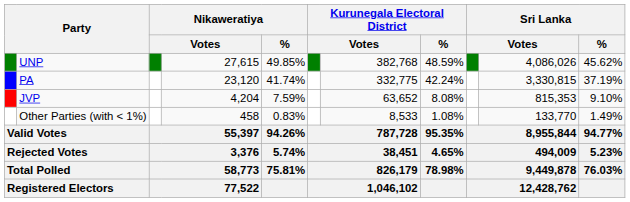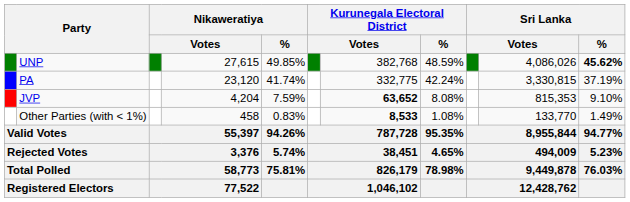(603, 62) normal -> (603, 62) bold
(400, 98) normal -> (400, 98) bold
(403, 116) normal -> (403, 116) bold
